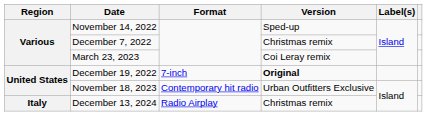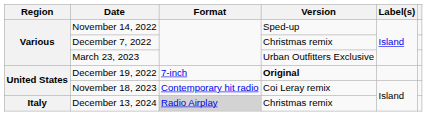(297, 57) Coi Leray remix -> (319, 57) Urban Outfitters Exclusive
(319, 88) Urban Outfitters Exclusive -> (297, 88) Coi Leray remix
(189, 103) no background -> (189, 103) lightgrey background
